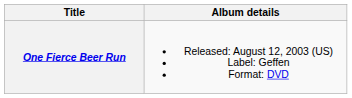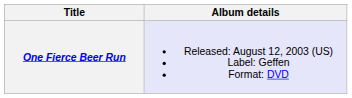(246, 63) no background -> (246, 63) lavender background
